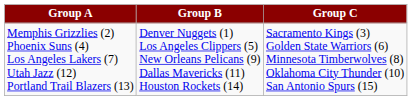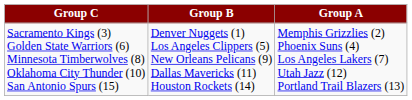columns swapped: (70, 13) <-> (335, 13)
